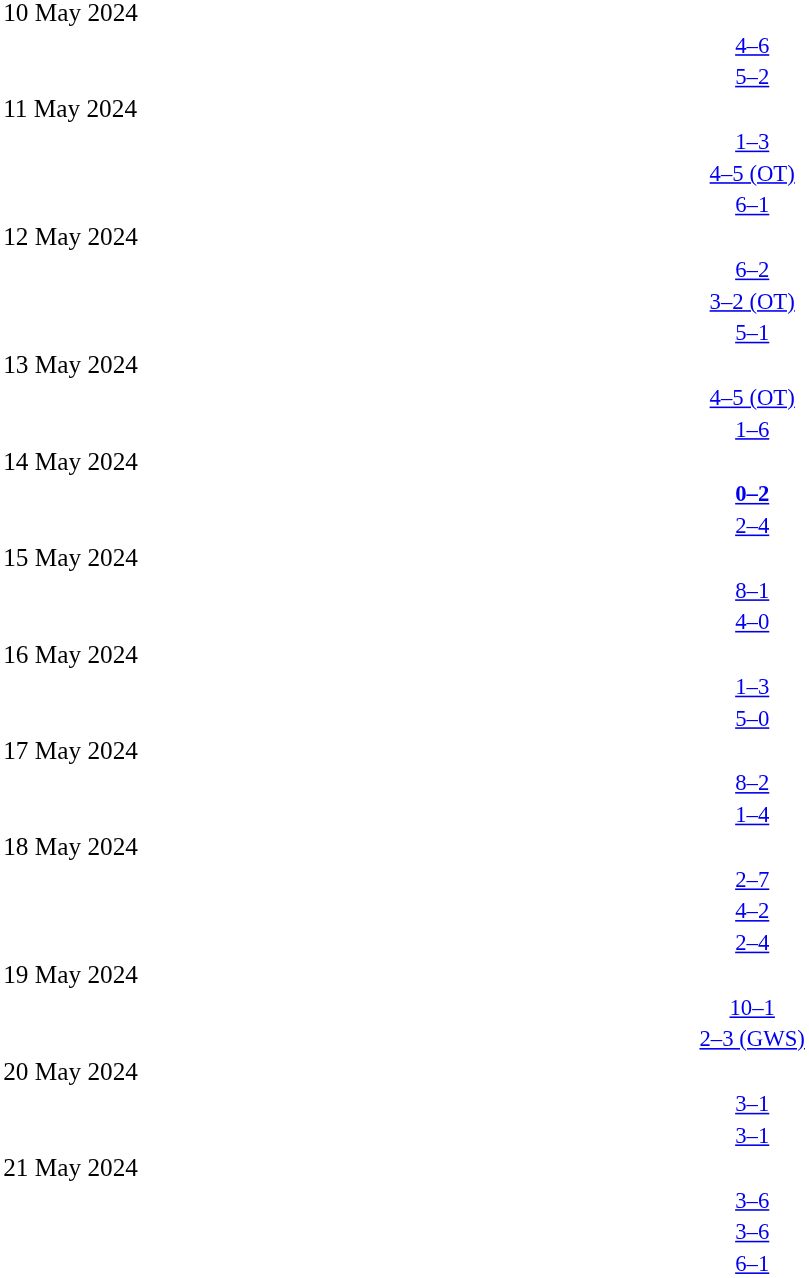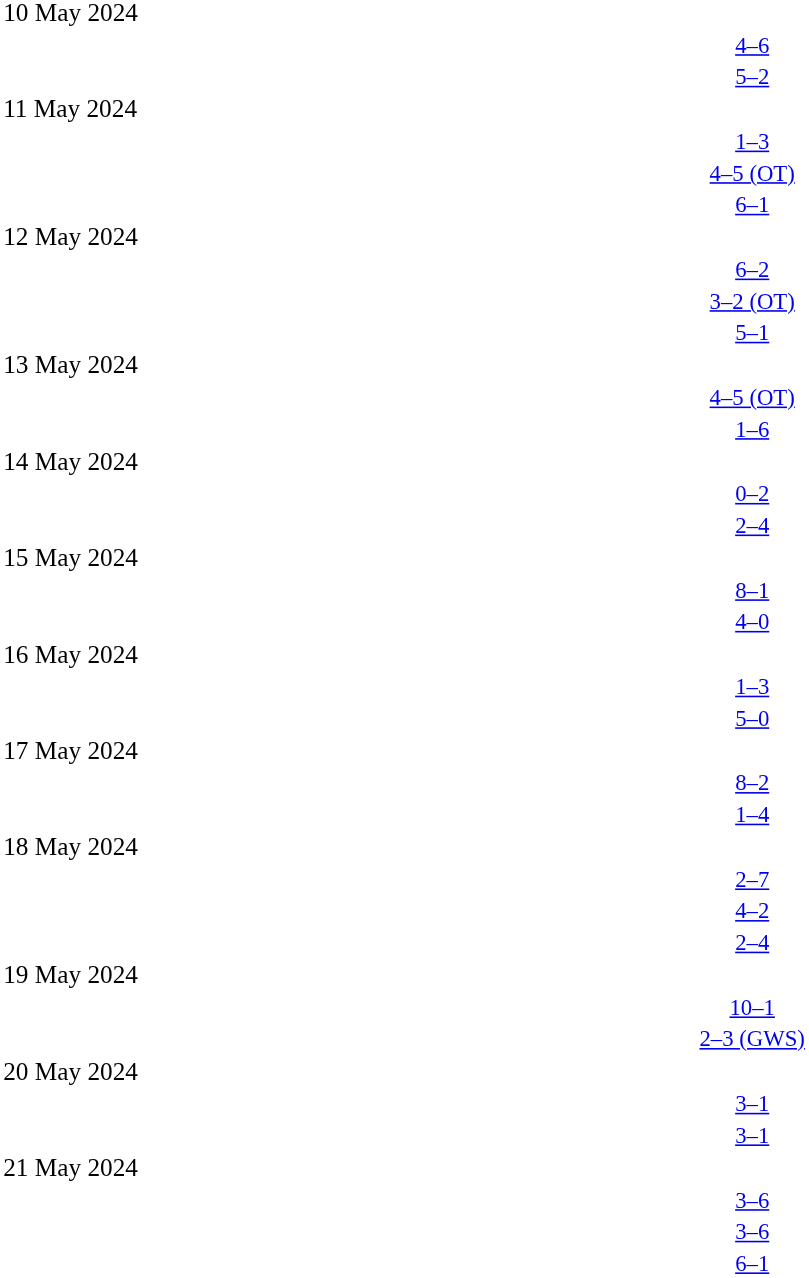(752, 493) bold -> (752, 493) normal
